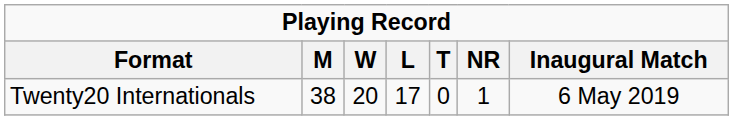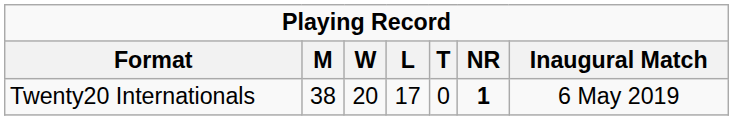(483, 96) normal -> (483, 96) bold
